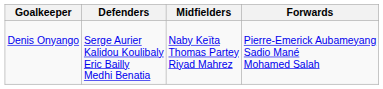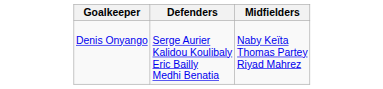- column: (310, 12)
